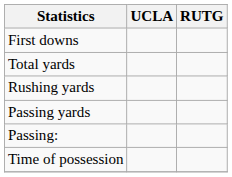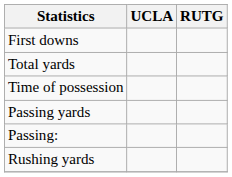rows swapped: (51, 88) <-> (66, 159)
